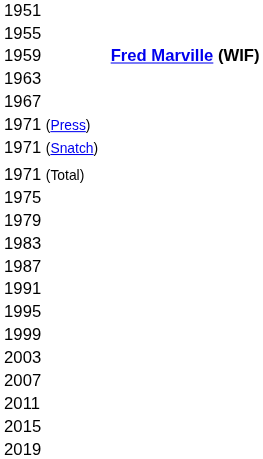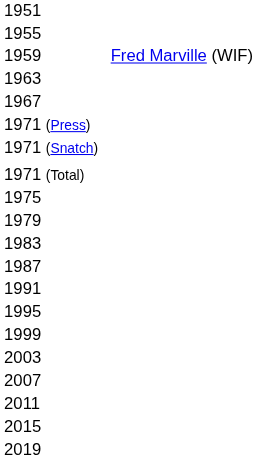(185, 56) bold -> (182, 56) normal
